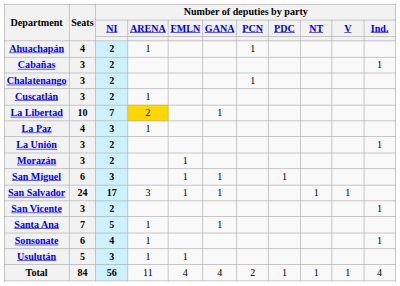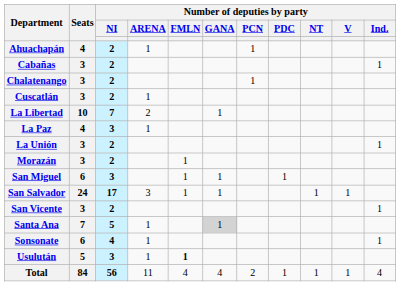(148, 113) gold background -> (148, 113) no background
(220, 224) no background -> (220, 224) lightgrey background
(185, 256) normal -> (185, 256) bold
